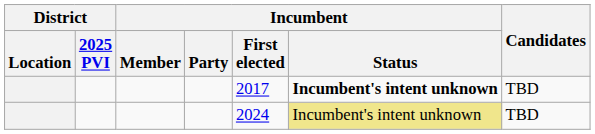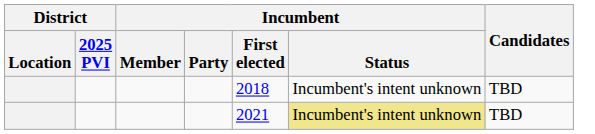(253, 89) 2017 -> (253, 89) 2018
(395, 89) bold -> (387, 89) normal
(253, 115) 2024 -> (253, 115) 2021
